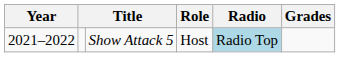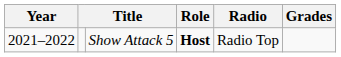(194, 39) normal -> (195, 39) bold
(247, 39) lightblue background -> (248, 39) no background
